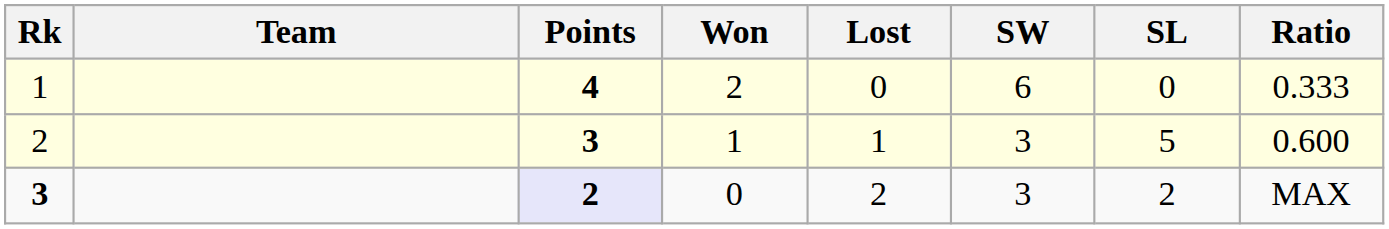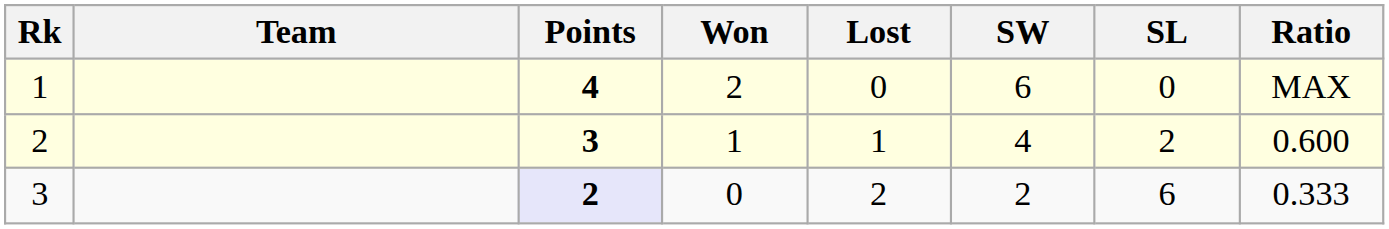(1311, 85) 0.333 -> (1311, 85) MAX
(1023, 140) 3 -> (1023, 140) 4
(1167, 140) 5 -> (1167, 140) 2
(40, 194) bold -> (40, 194) normal
(1023, 194) 3 -> (1023, 194) 2
(1167, 194) 2 -> (1167, 194) 6
(1311, 194) MAX -> (1311, 194) 0.333
